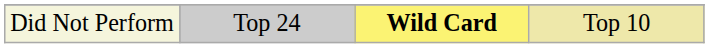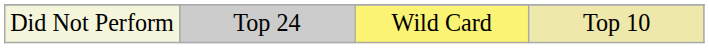(442, 23) bold -> (442, 23) normal
